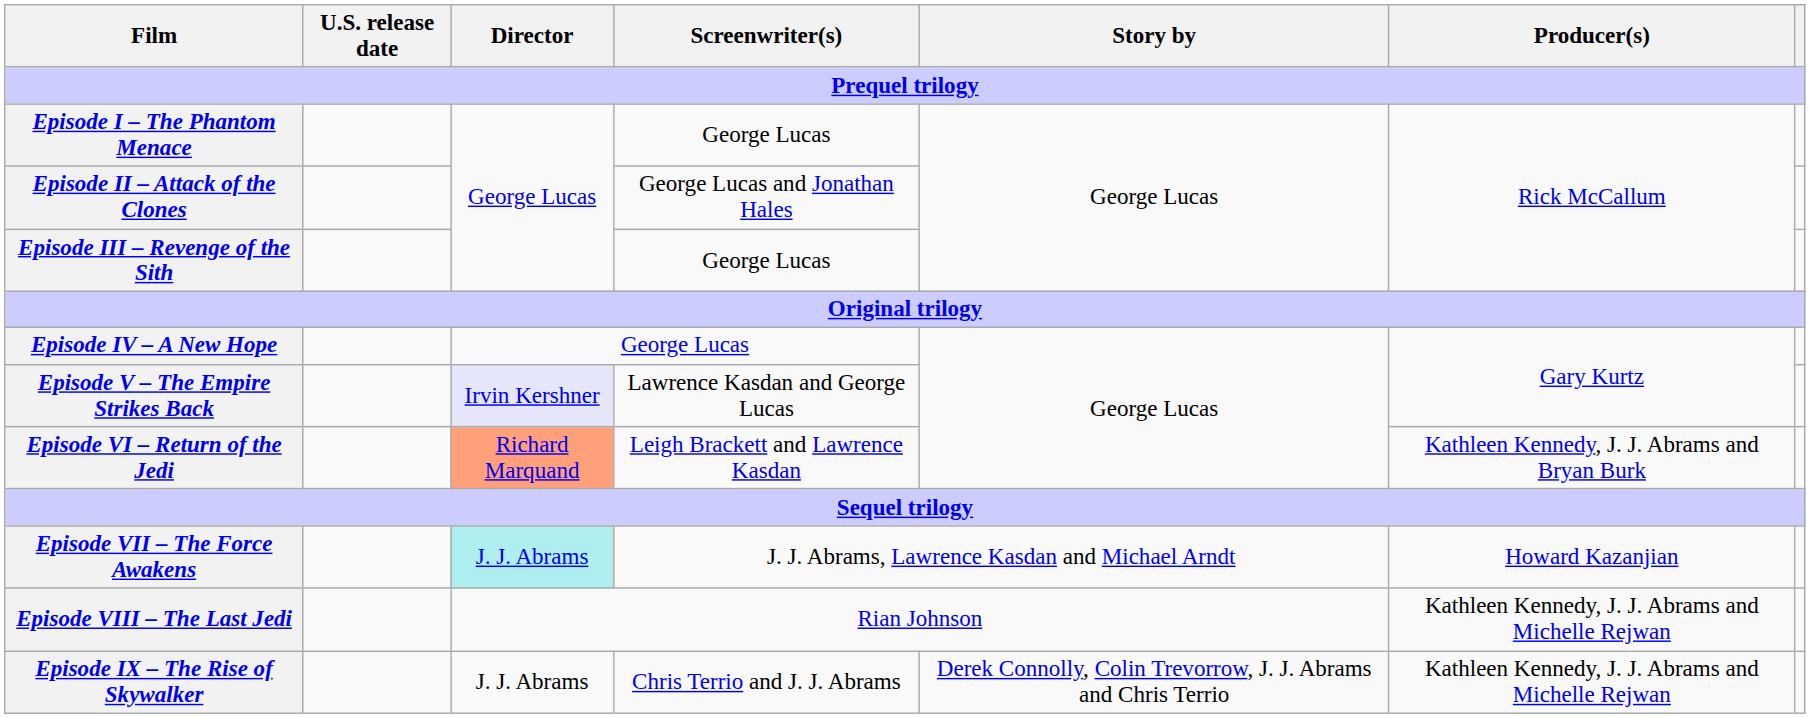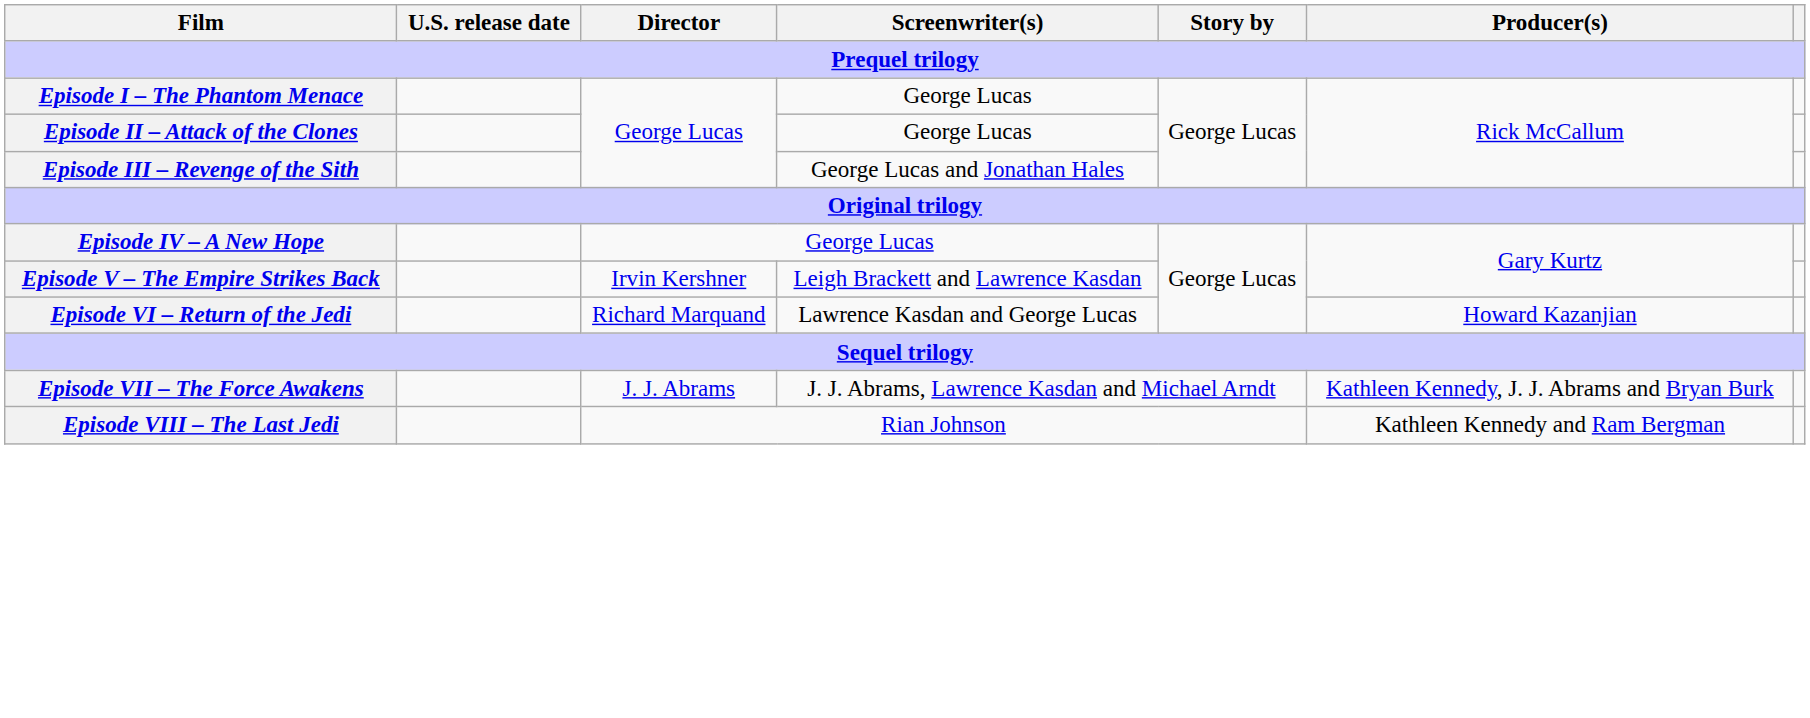(766, 197) George Lucas and Jonathan Hales -> (968, 132) George Lucas
(766, 259) George Lucas -> (968, 168) George Lucas and Jonathan Hales
(532, 395) lavender background -> (679, 278) no background
(766, 395) Lawrence Kasdan and George Lucas -> (968, 278) Leigh Brackett and Lawrence Kasdan
(532, 457) lightsalmon background -> (679, 315) no background
(766, 457) Leigh Brackett and Lawrence Kasdan -> (968, 315) Lawrence Kasdan and George Lucas
(1592, 457) Kathleen Kennedy, J. J. Abrams and Bryan Burk -> (1550, 315) Howard Kazanjian
(532, 556) paleturquoise background -> (679, 388) no background
(1592, 556) Howard Kazanjian -> (1550, 388) Kathleen Kennedy, J. J. Abrams and Bryan Burk
(1592, 619) Kathleen Kennedy, J. J. Abrams and Michelle Rejwan -> (1550, 424) Kathleen Kennedy and Ram Bergman
- row: (154, 681)
